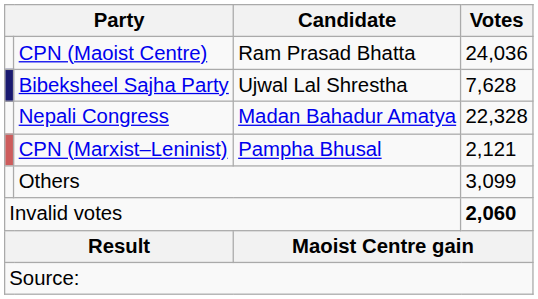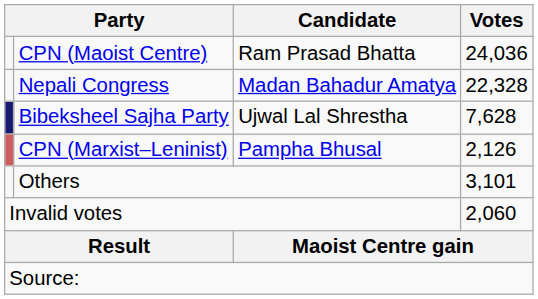rows swapped: (94, 117) <-> (124, 85)
(491, 149) 2,121 -> (491, 149) 2,126
(491, 181) 3,099 -> (491, 181) 3,101
(491, 213) bold -> (491, 213) normal
